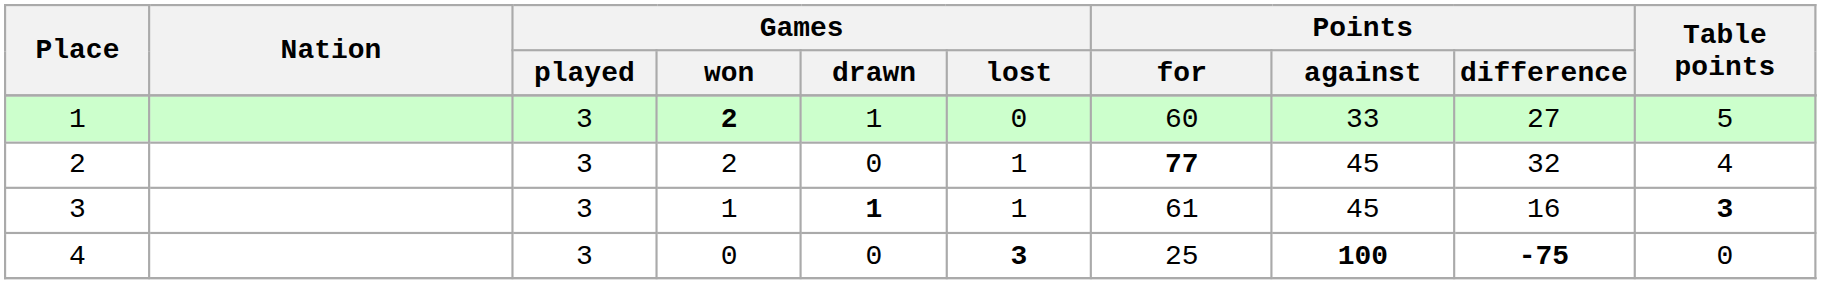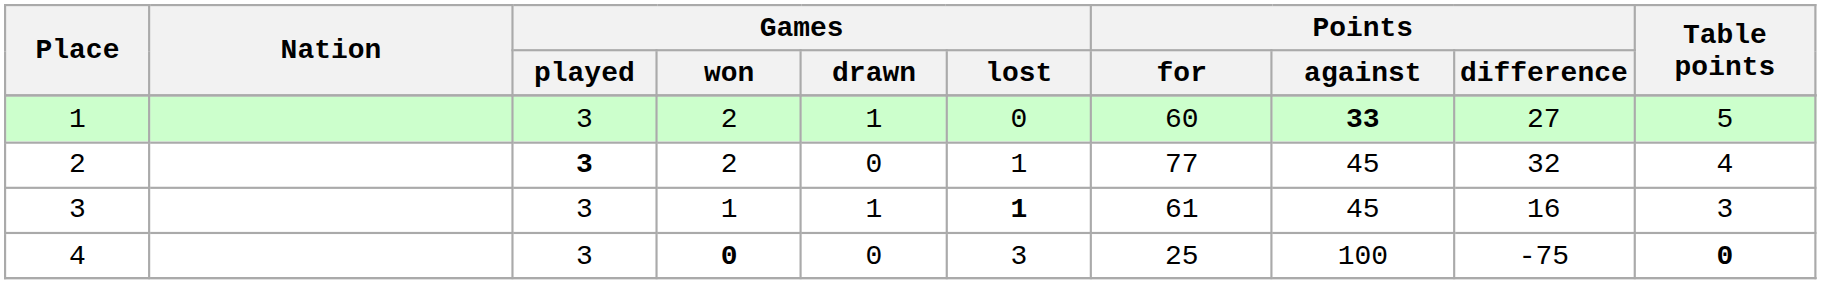(729, 119) bold -> (729, 119) normal
(1363, 119) normal -> (1363, 119) bold
(584, 165) normal -> (584, 165) bold
(1182, 165) bold -> (1182, 165) normal
(874, 210) bold -> (874, 210) normal
(1019, 210) normal -> (1019, 210) bold
(1725, 210) bold -> (1725, 210) normal
(729, 256) normal -> (729, 256) bold
(1019, 256) bold -> (1019, 256) normal
(1363, 256) bold -> (1363, 256) normal
(1544, 256) bold -> (1544, 256) normal
(1725, 256) normal -> (1725, 256) bold
